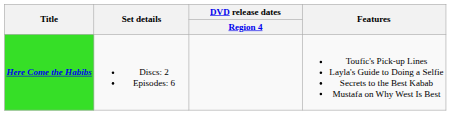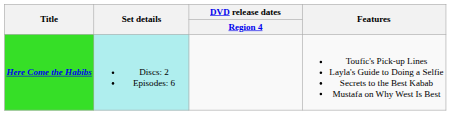(141, 78) no background -> (141, 78) paleturquoise background
